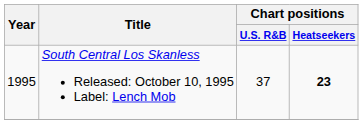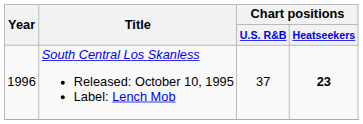(22, 82) 1995 -> (22, 82) 1996
